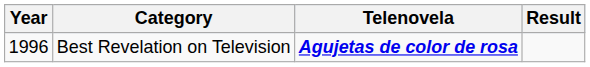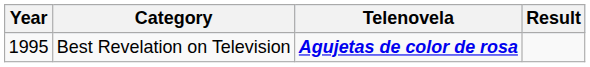(29, 47) 1996 -> (29, 47) 1995
